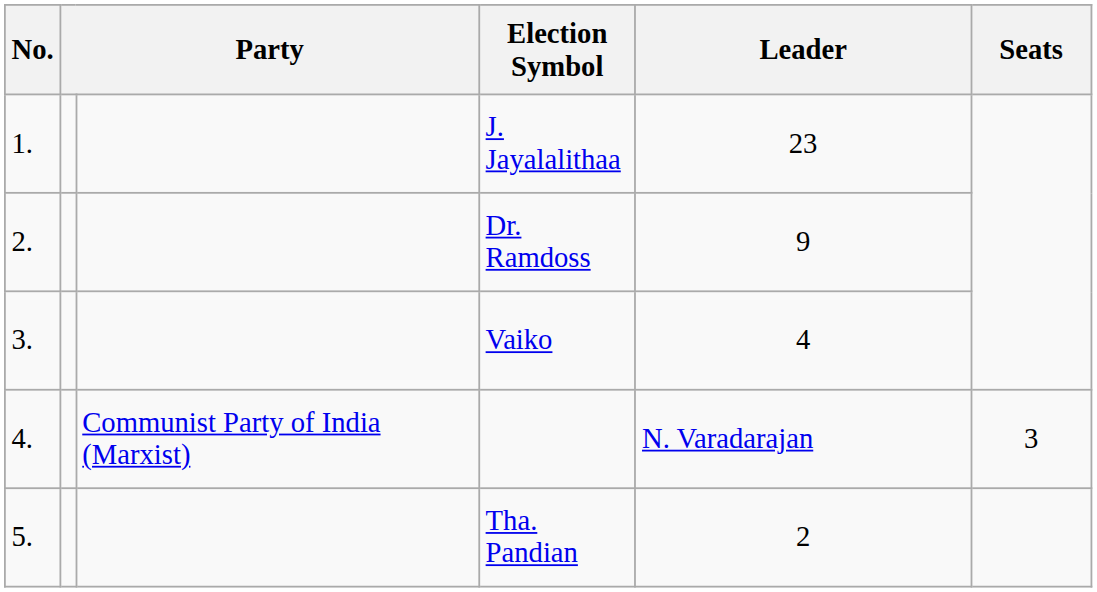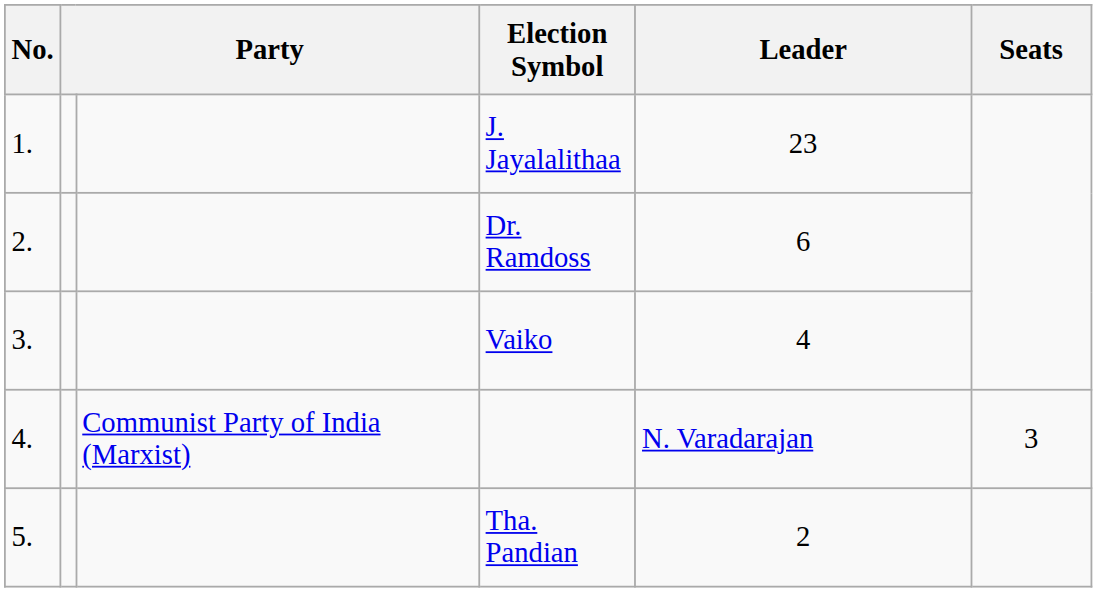(803, 241) 9 -> (803, 241) 6
